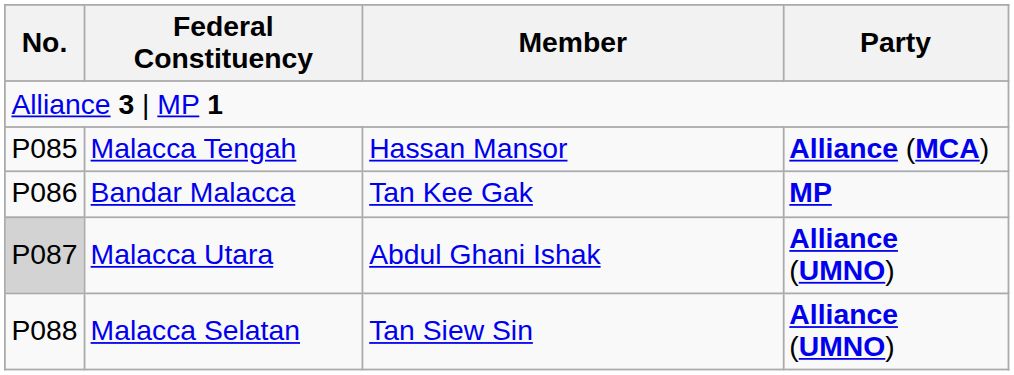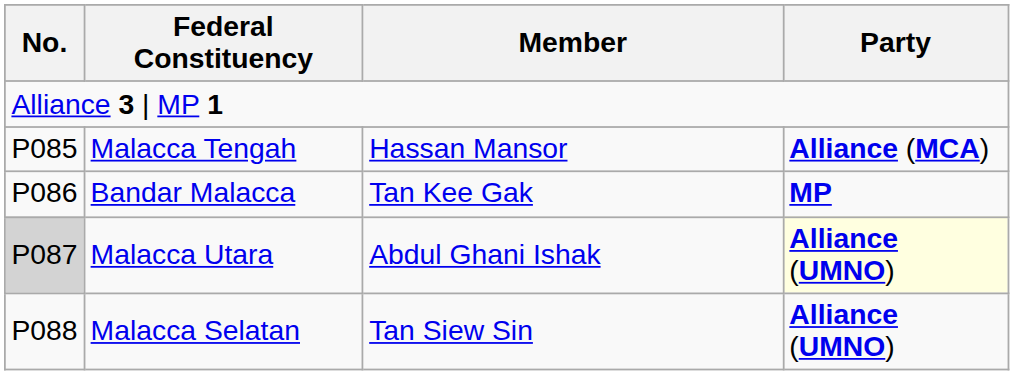(844, 254) no background -> (844, 254) lightyellow background
